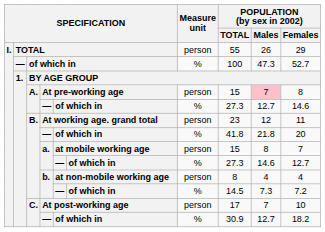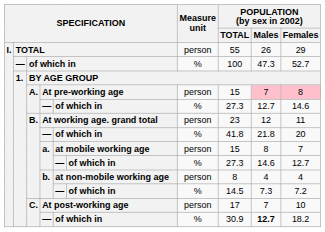(301, 92) no background -> (301, 92) pink background
(266, 219) normal -> (266, 219) bold
